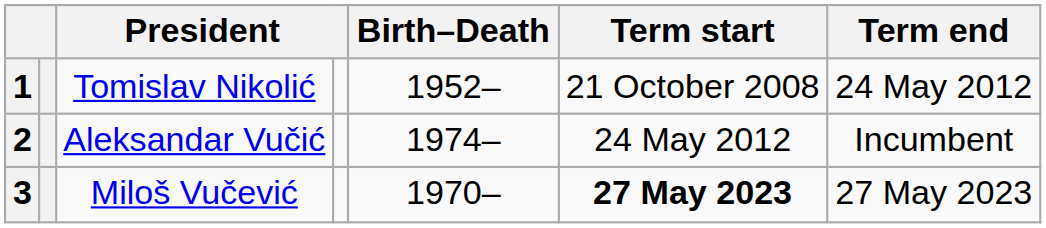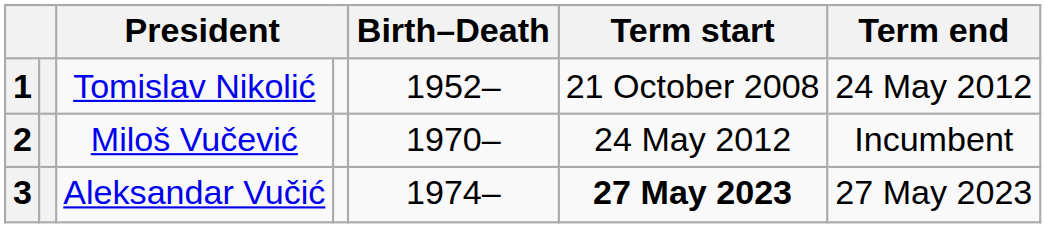(194, 139) Aleksandar Vučić -> (194, 139) Miloš Vučević
(453, 139) 1974– -> (453, 139) 1970–
(194, 193) Miloš Vučević -> (194, 193) Aleksandar Vučić
(453, 193) 1970– -> (453, 193) 1974–
